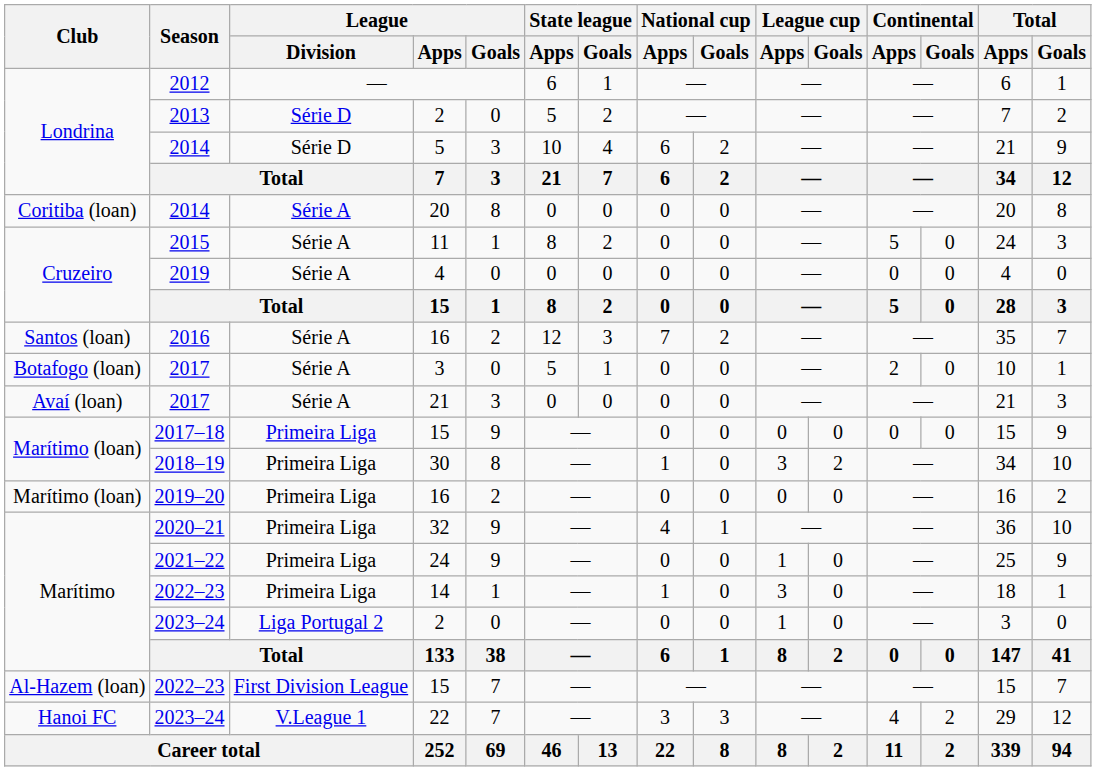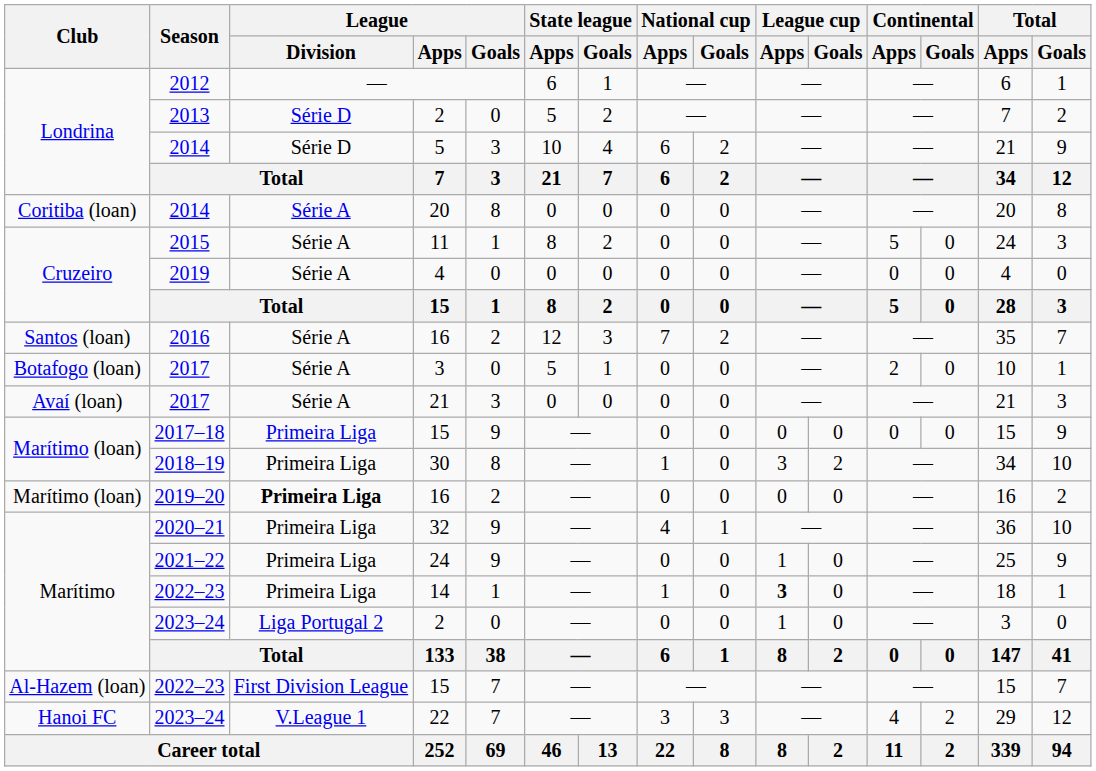(321, 496) normal -> (321, 496) bold
(782, 591) normal -> (782, 591) bold
